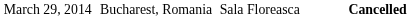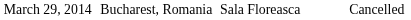(378, 9) bold -> (377, 9) normal
